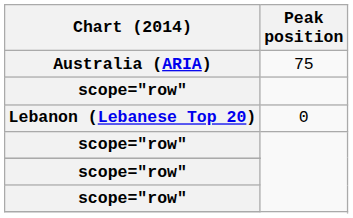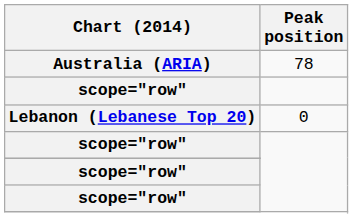(304, 64) 75 -> (304, 64) 78
